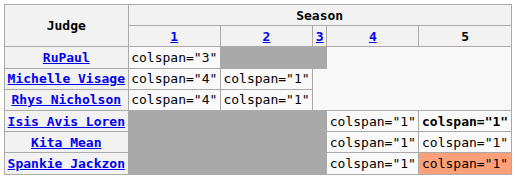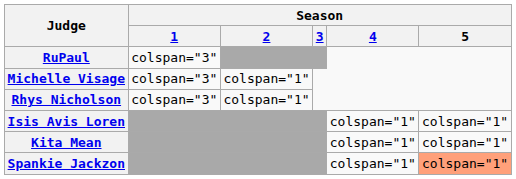(174, 79) colspan="4" -> (174, 79) colspan="3"
(174, 100) colspan="4" -> (174, 100) colspan="3"
(465, 121) bold -> (465, 121) normal
